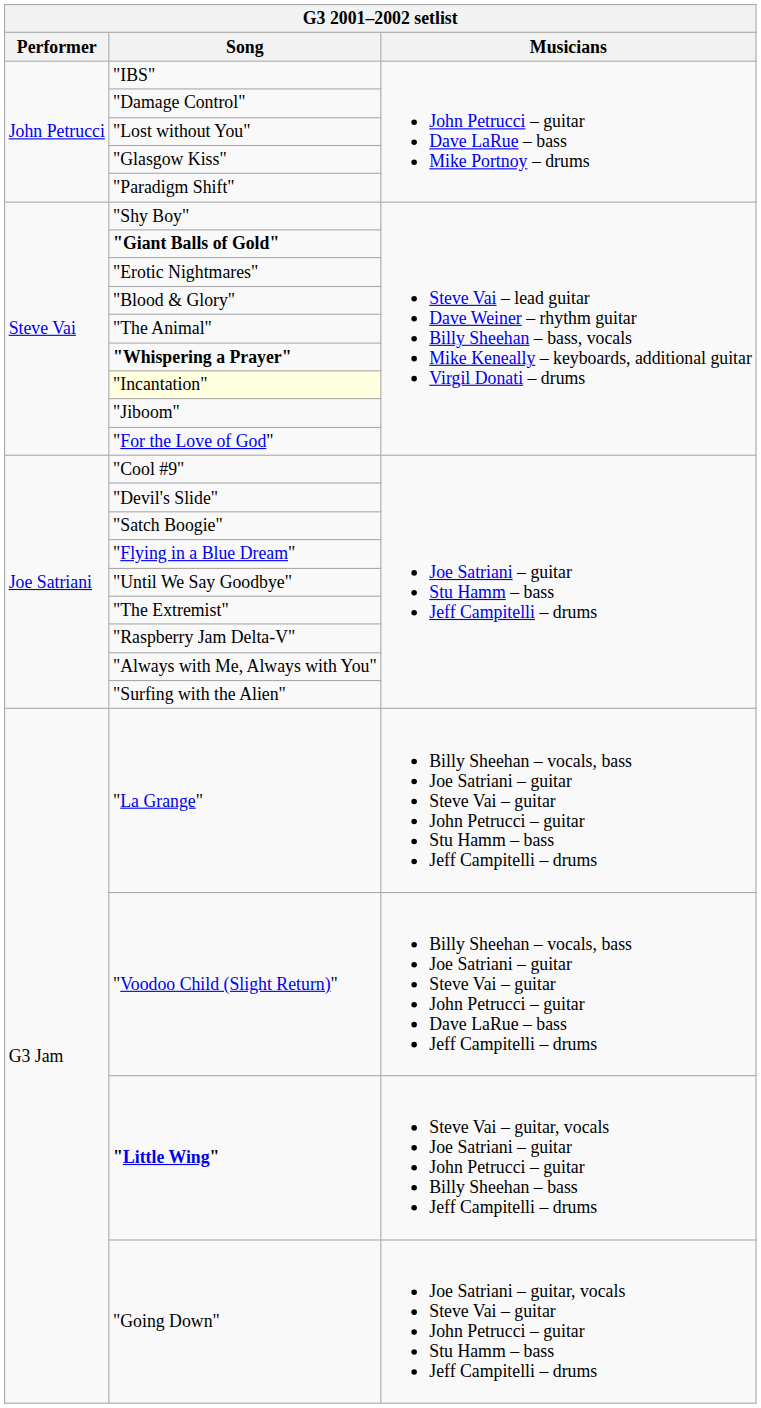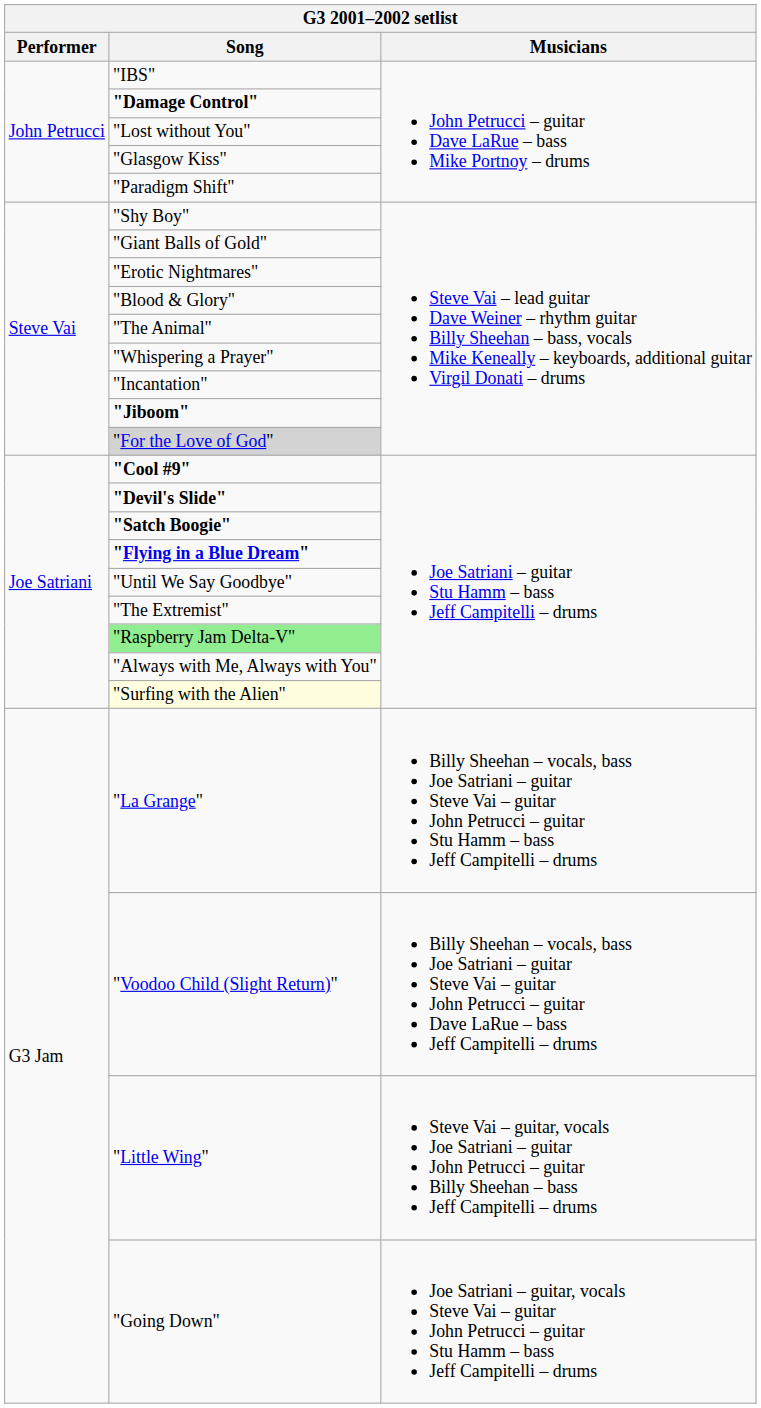(179, 103) normal -> (186, 103) bold
(196, 243) bold -> (190, 243) normal
(202, 356) bold -> (193, 356) normal
(160, 384) lightyellow background -> (160, 384) no background
(146, 412) normal -> (151, 412) bold
(193, 441) no background -> (193, 441) lightgrey background
(149, 469) normal -> (152, 469) bold
(166, 497) normal -> (170, 497) bold
(168, 525) normal -> (172, 525) bold
(204, 553) normal -> (211, 553) bold
(204, 638) no background -> (204, 638) lightgreen background
(199, 694) no background -> (199, 694) lightyellow background
(166, 1157) bold -> (161, 1157) normal
